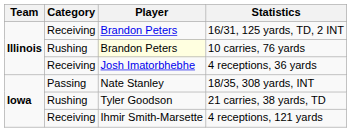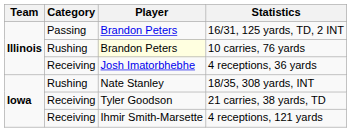(71, 30) Receiving -> (67, 30) Passing
(67, 83) Passing -> (67, 83) Rushing
(67, 100) Rushing -> (71, 100) Receiving
